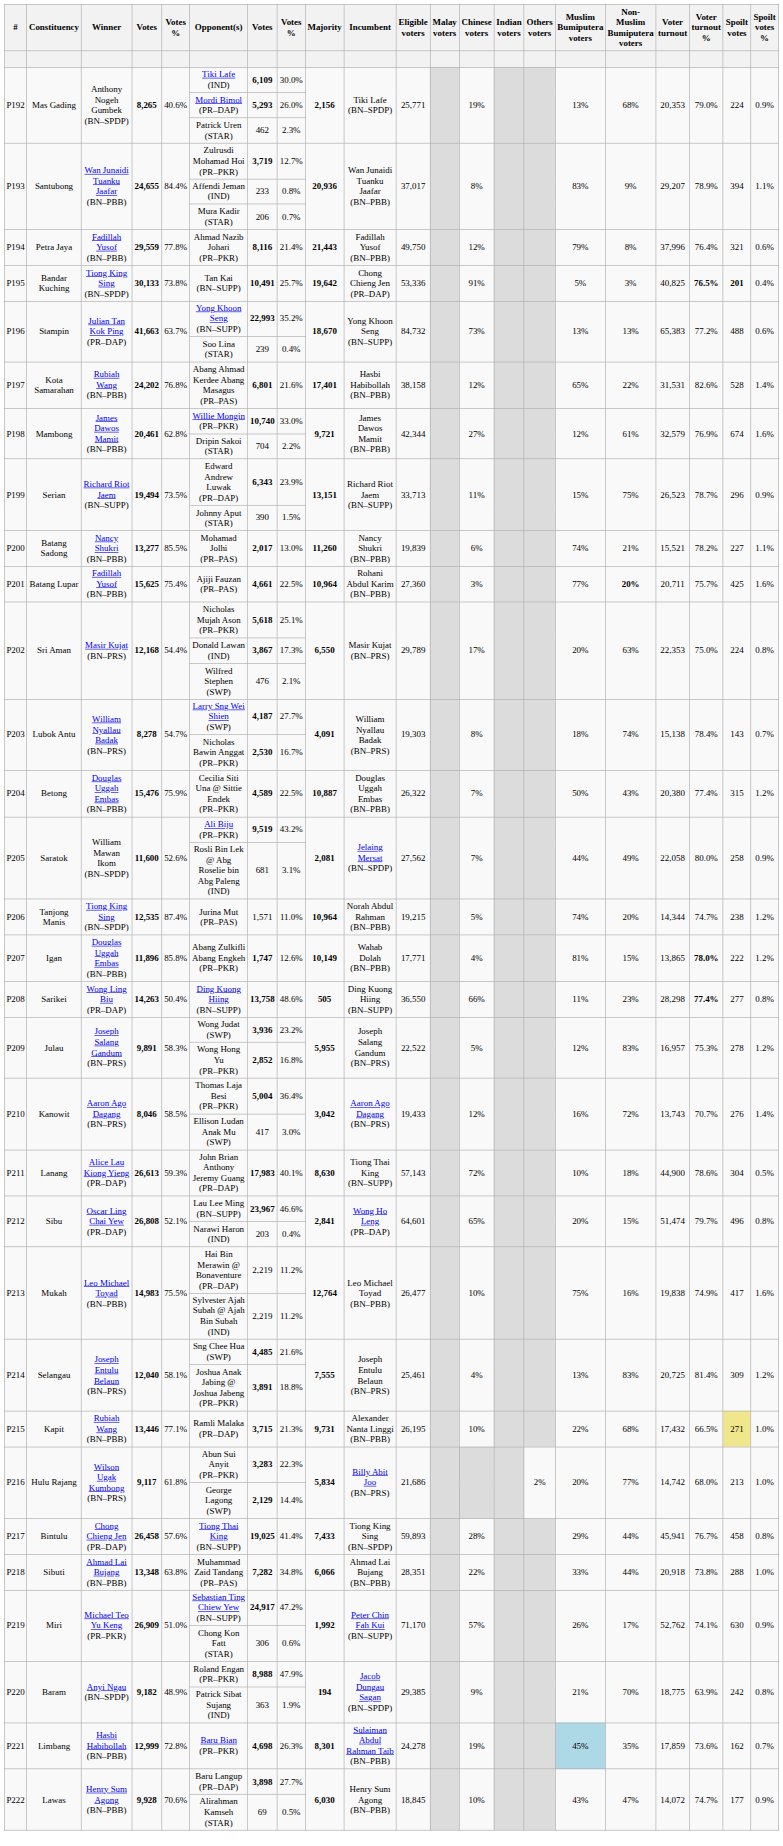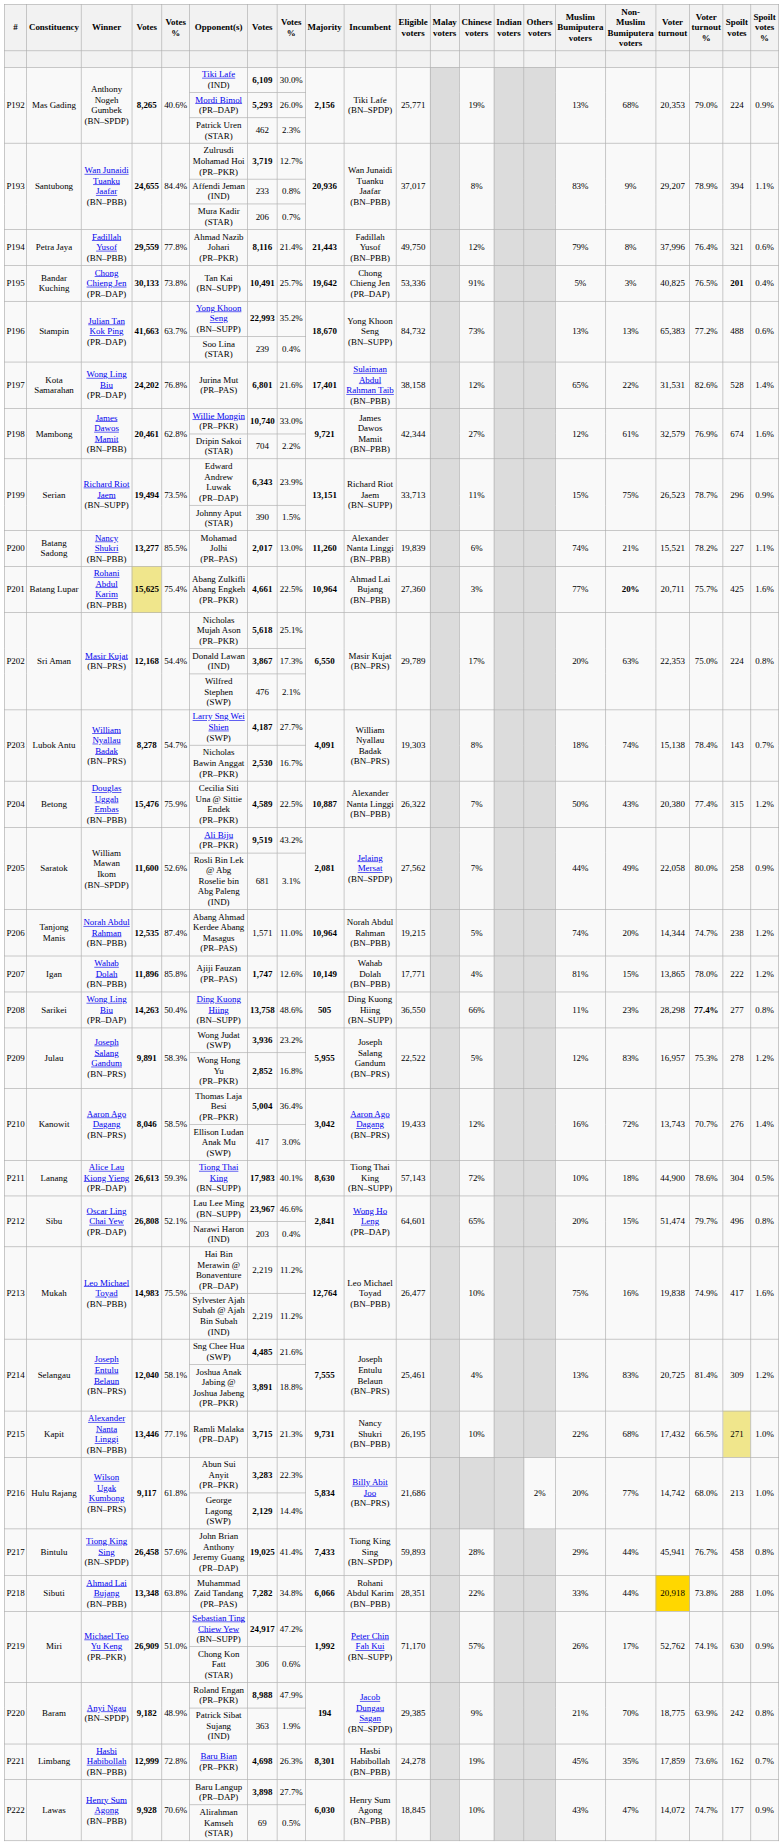(107, 283) Tiong King Sing (BN–SPDP) -> (107, 283) Chong Chieng Jen (PR–DAP)
(706, 283) bold -> (706, 283) normal
(107, 385) Rubiah Wang (BN–PBB) -> (107, 385) Wong Ling Biu (PR–DAP)
(219, 385) Abang Ahmad Kerdee Abang Masagus (PR–PAS) -> (219, 385) Jurina Mut (PR–PAS)
(370, 385) Hasbi Habibollah (BN–PBB) -> (370, 385) Sulaiman Abdul Rahman Taib (BN–PBB)
(370, 549) Nancy Shukri (BN–PBB) -> (370, 549) Alexander Nanta Linggi (BN–PBB)
(107, 584) Fadillah Yusof (BN–PBB) -> (107, 590) Rohani Abdul Karim (BN–PBB)
(147, 584) no background -> (147, 590) khaki background
(219, 584) Ajiji Fauzan (PR–PAS) -> (219, 590) Abang Zulkifli Abang Engkeh (PR–PKR)
(370, 584) Rohani Abdul Karim (BN–PBB) -> (370, 590) Ahmad Lai Bujang (BN–PBB)
(370, 794) Douglas Uggah Embas (BN–PBB) -> (370, 804) Alexander Nanta Linggi (BN–PBB)
(107, 917) Tiong King Sing (BN–SPDP) -> (107, 933) Norah Abdul Rahman (BN–PBB)
(219, 917) Jurina Mut (PR–PAS) -> (219, 933) Abang Ahmad Kerdee Abang Masagus (PR–PAS)
(107, 958) Douglas Uggah Embas (BN–PBB) -> (107, 974) Wahab Dolah (BN–PBB)
(219, 958) Abang Zulkifli Abang Engkeh (PR–PKR) -> (219, 974) Ajiji Fauzan (PR–PAS)
(706, 958) bold -> (706, 974) normal
(219, 1173) John Brian Anthony Jeremy Guang (PR–DAP) -> (219, 1178) Tiong Thai King (BN–SUPP)
(107, 1429) Rubiah Wang (BN–PBB) -> (107, 1434) Alexander Nanta Linggi (BN–PBB)
(370, 1429) Alexander Nanta Linggi (BN–PBB) -> (370, 1434) Nancy Shukri (BN–PBB)
(107, 1536) Chong Chieng Jen (PR–DAP) -> (107, 1552) Tiong King Sing (BN–SPDP)
(219, 1536) Tiong Thai King (BN–SUPP) -> (219, 1552) John Brian Anthony Jeremy Guang (PR–DAP)
(370, 1572) Ahmad Lai Bujang (BN–PBB) -> (370, 1593) Rohani Abdul Karim (BN–PBB)
(673, 1572) no background -> (673, 1593) gold background
(370, 1746) Sulaiman Abdul Rahman Taib (BN–PBB) -> (370, 1762) Hasbi Habibollah (BN–PBB)
(580, 1746) lightblue background -> (580, 1762) no background
